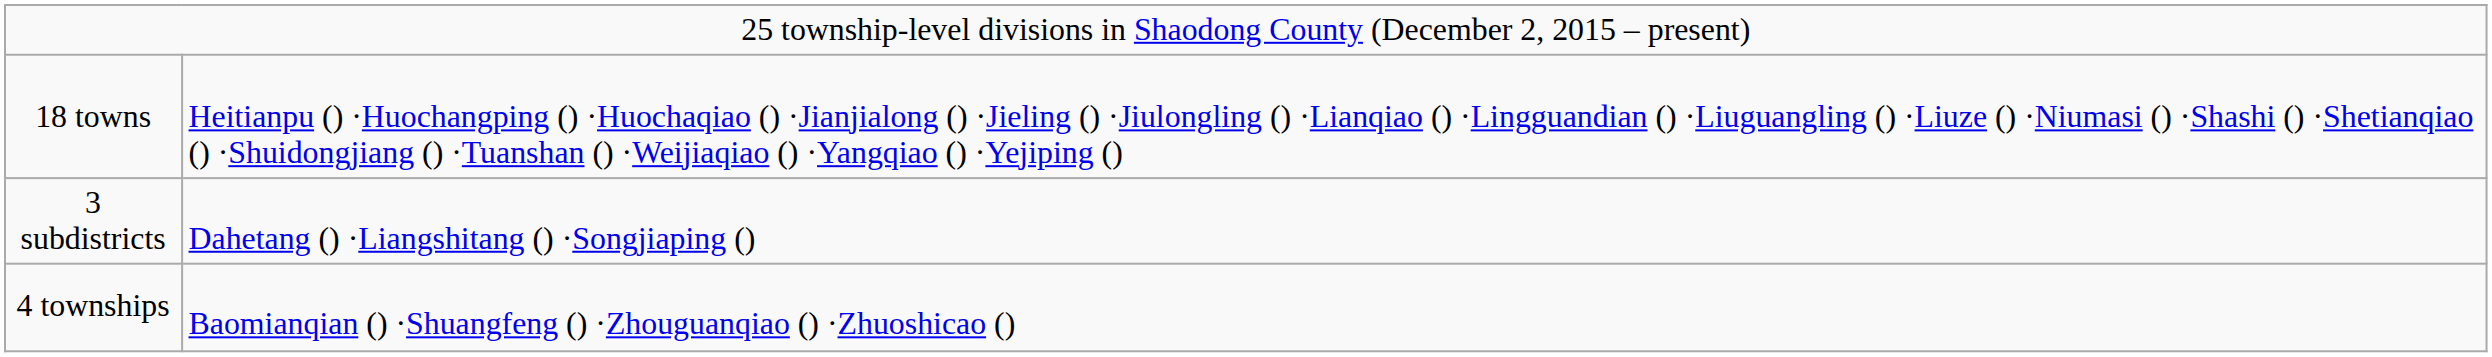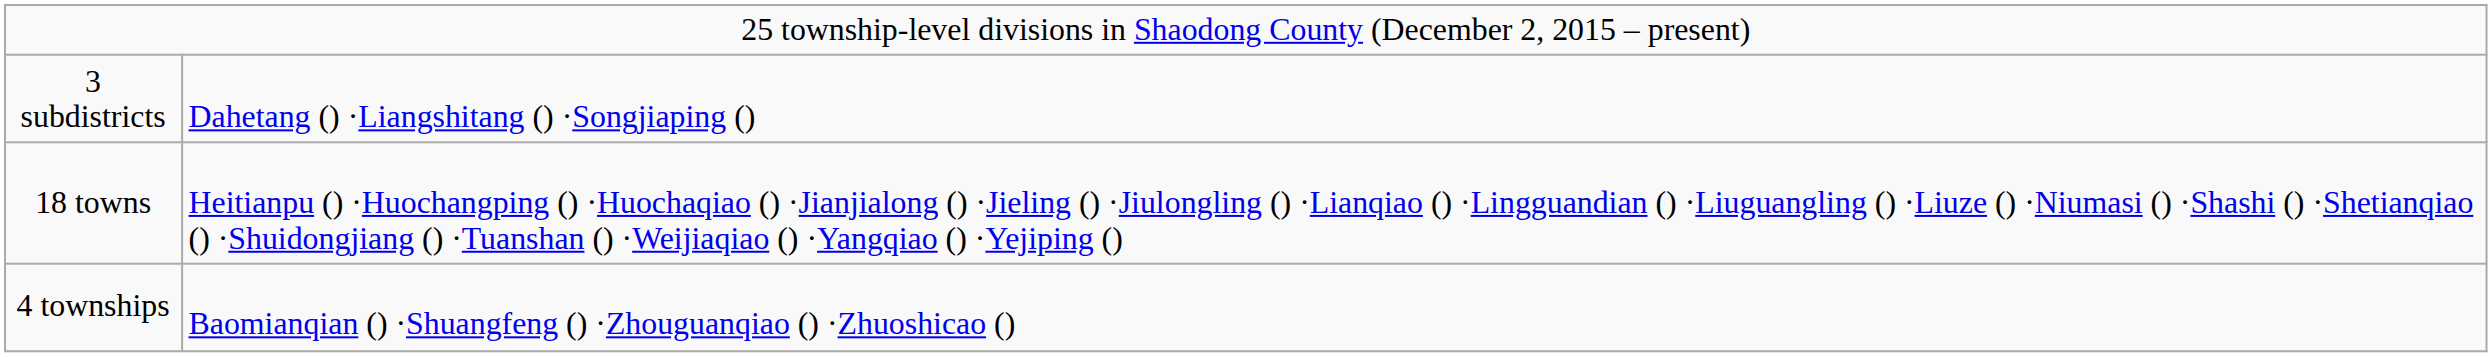rows swapped: (93, 220) <-> (93, 116)
